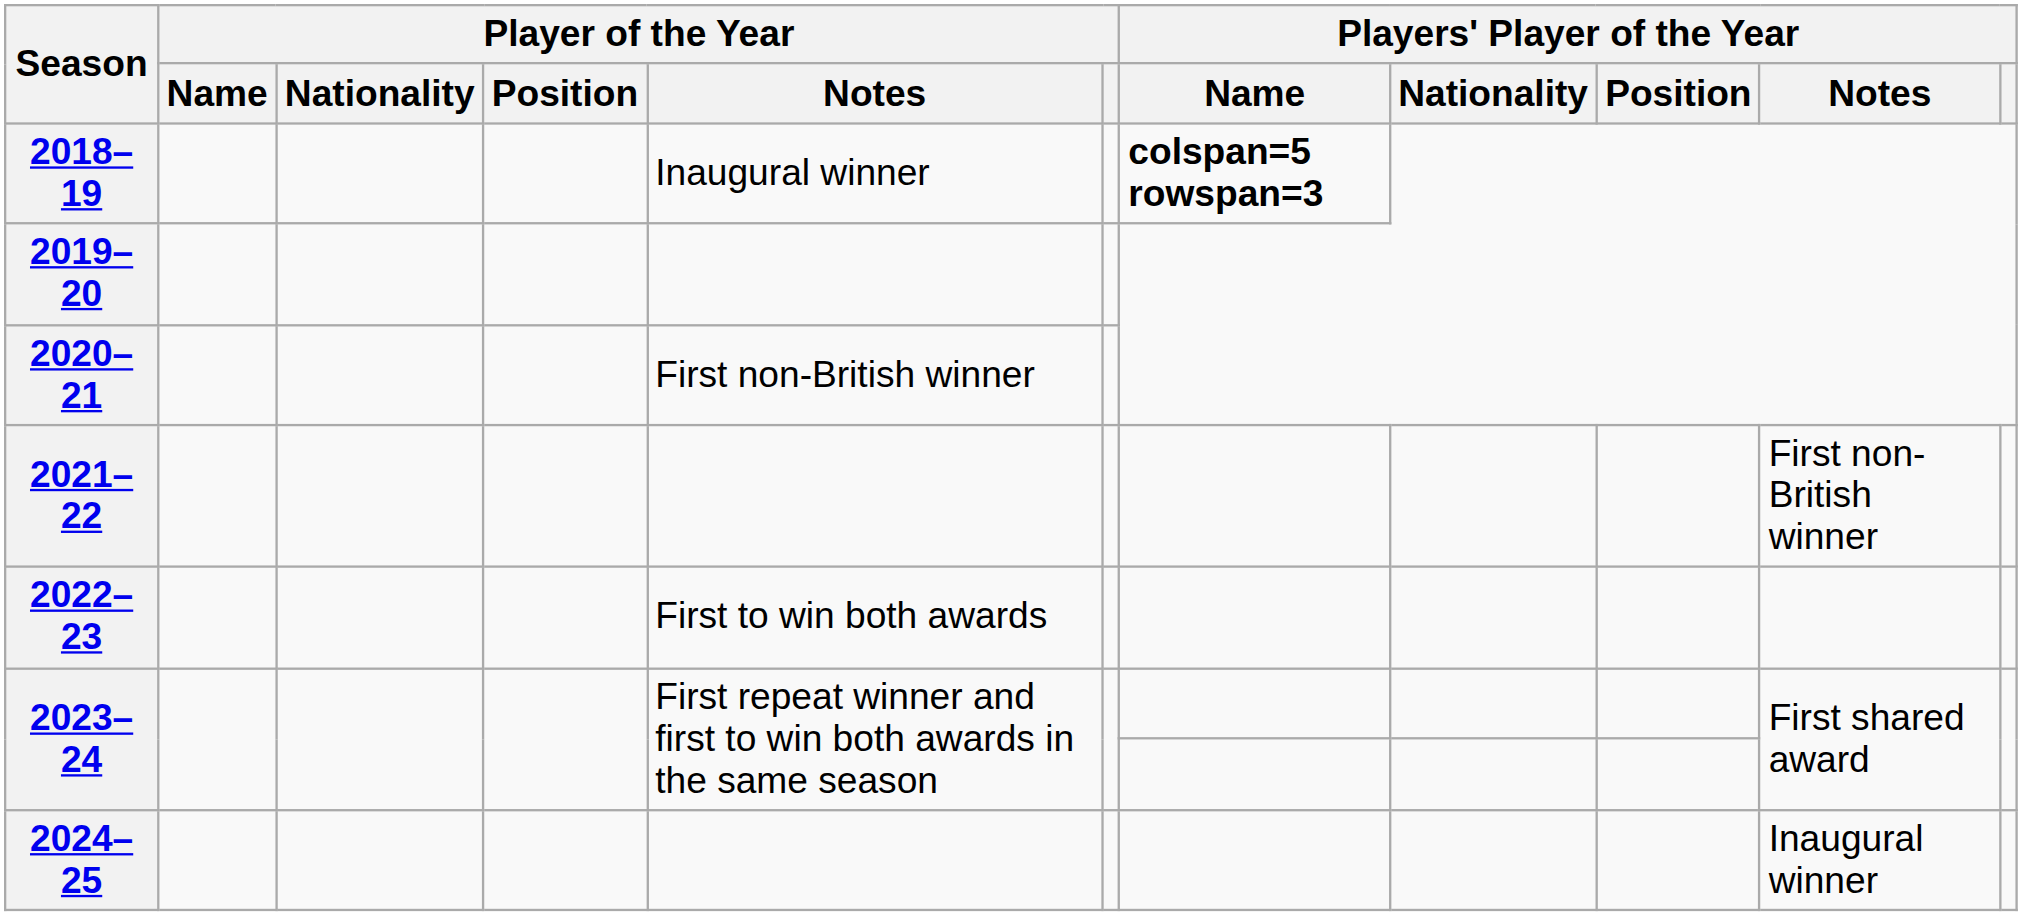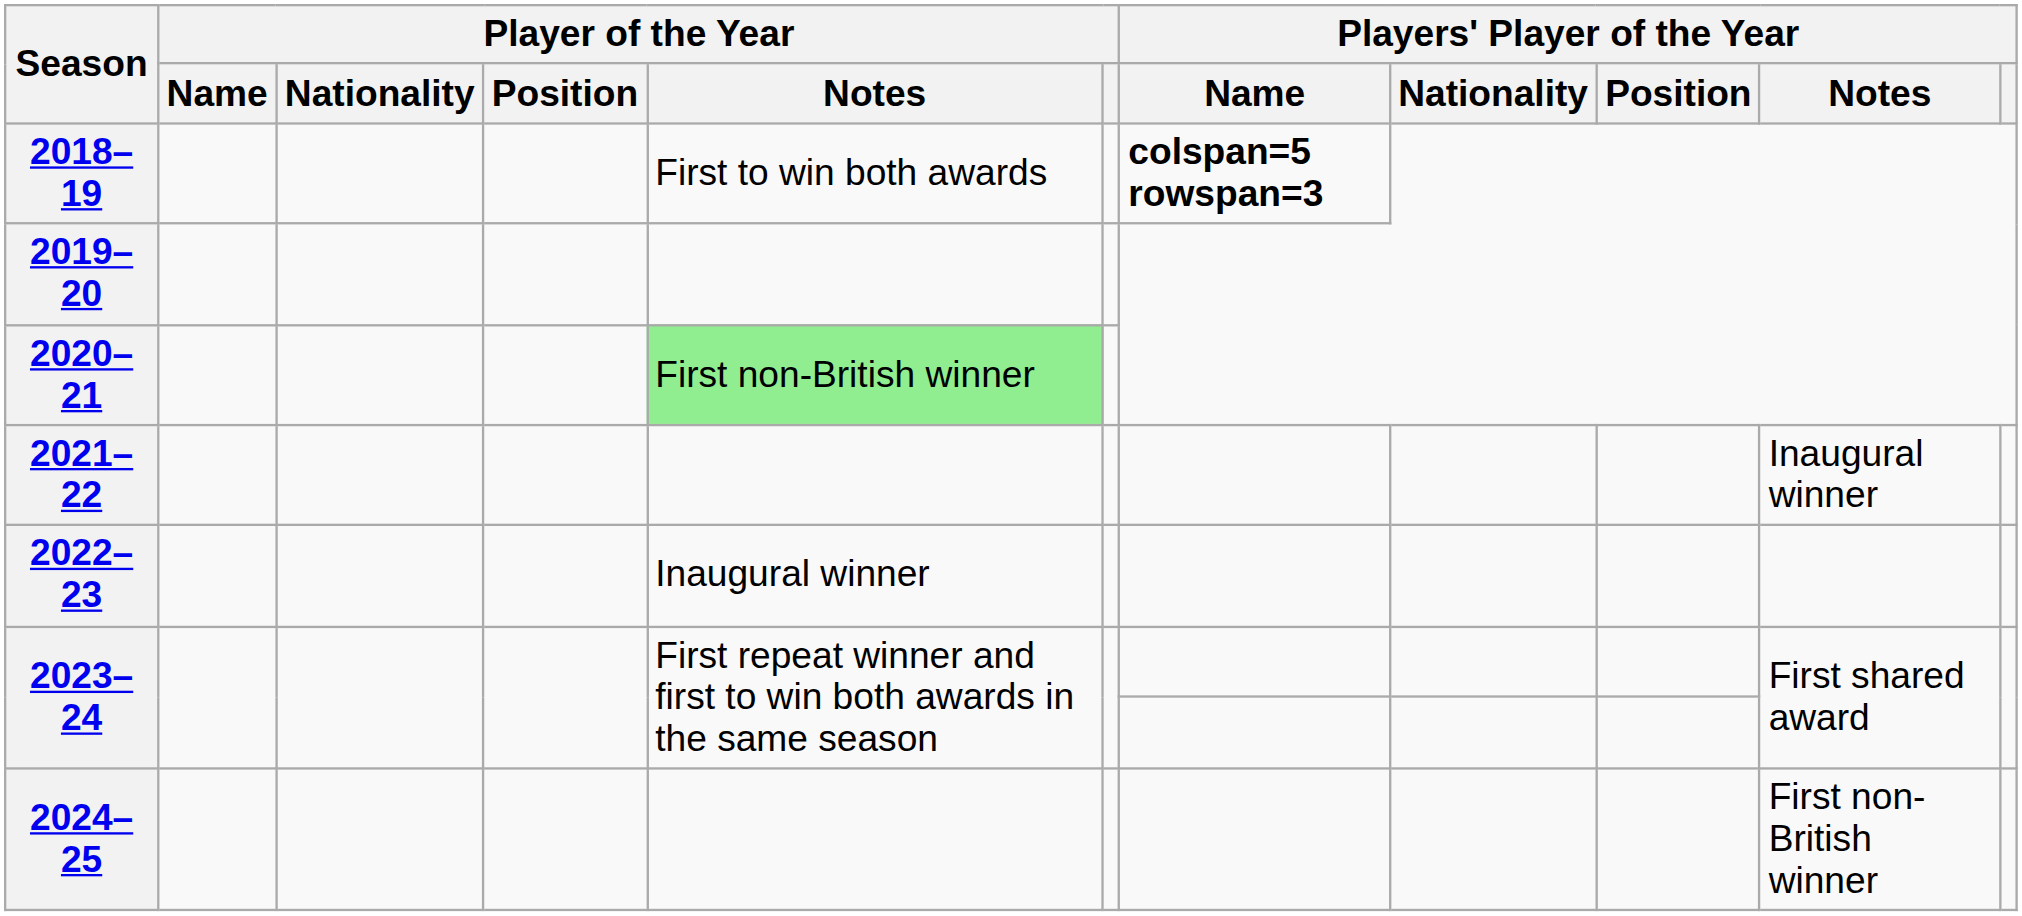(792, 172) Inaugural winner -> (851, 172) First to win both awards
(845, 373) no background -> (845, 373) lightgreen background
(1847, 495) First non-British winner -> (1846, 474) Inaugural winner
(851, 616) First to win both awards -> (792, 575) Inaugural winner
(1846, 859) Inaugural winner -> (1847, 838) First non-British winner
